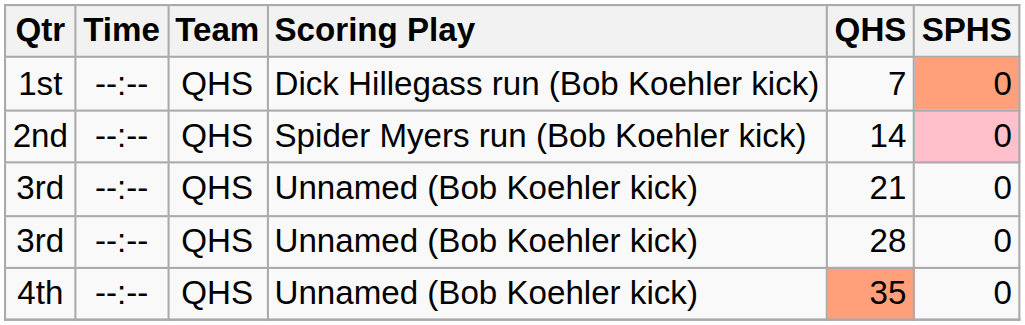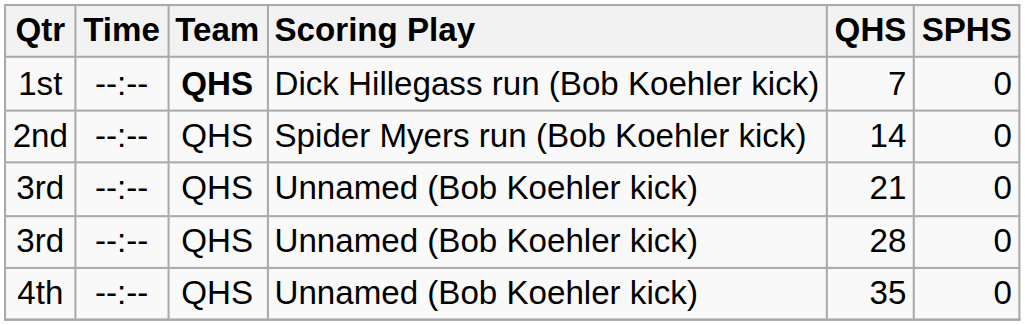(217, 83) normal -> (217, 83) bold
(1003, 83) lightsalmon background -> (1003, 83) no background
(1003, 135) pink background -> (1003, 135) no background
(888, 293) lightsalmon background -> (888, 293) no background
